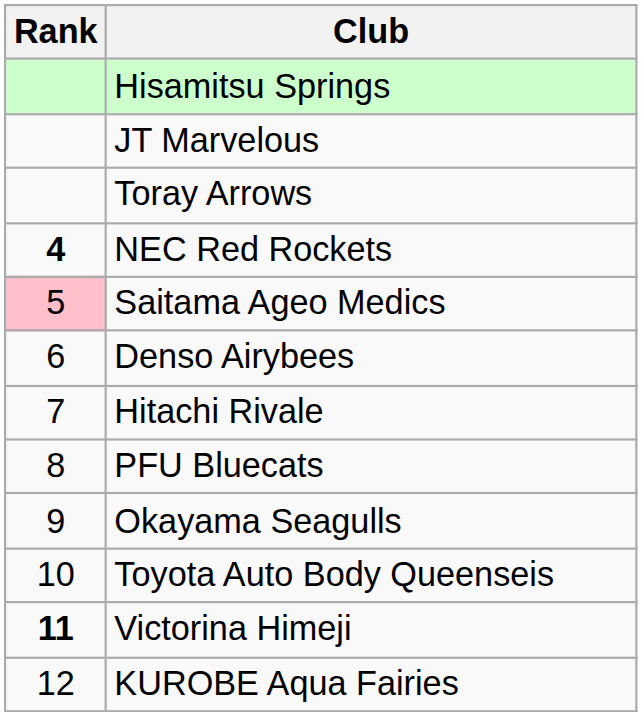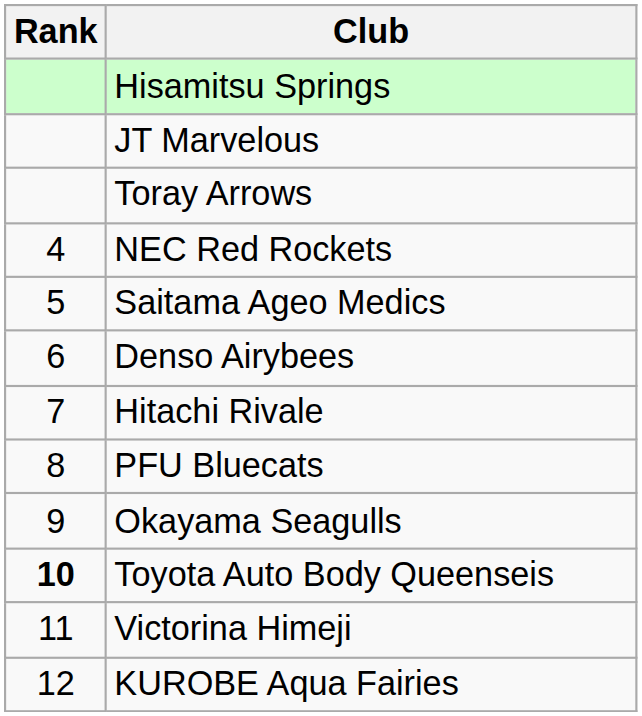(56, 248) bold -> (56, 248) normal
(56, 303) pink background -> (56, 303) no background
(56, 574) normal -> (56, 574) bold
(56, 628) bold -> (56, 628) normal
